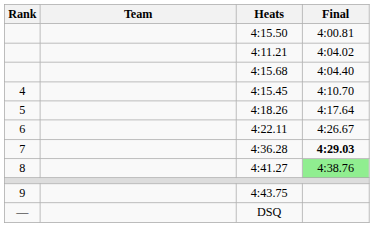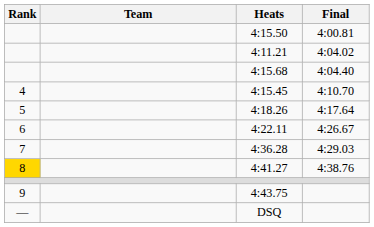(336, 149) bold -> (336, 149) normal
(22, 168) no background -> (22, 168) gold background
(336, 168) lightgreen background -> (336, 168) no background
